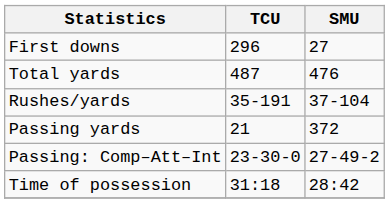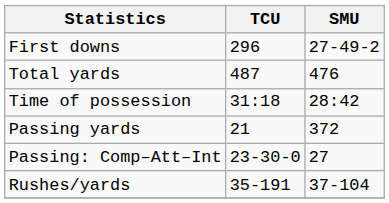(319, 47) 27 -> (344, 47) 27-49-2
rows swapped: (70, 102) <-> (100, 185)
(344, 157) 27-49-2 -> (319, 157) 27
